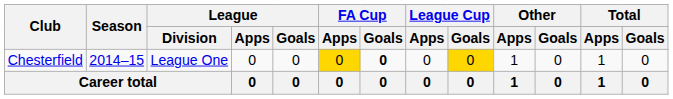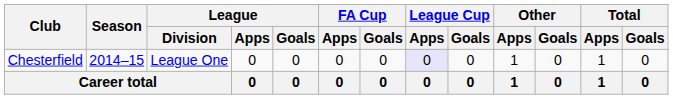(340, 60) gold background -> (340, 60) no background
(383, 60) bold -> (383, 60) normal
(427, 60) no background -> (427, 60) lavender background
(470, 60) gold background -> (470, 60) no background
